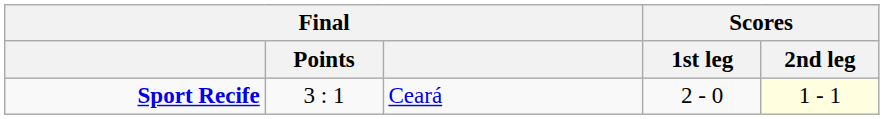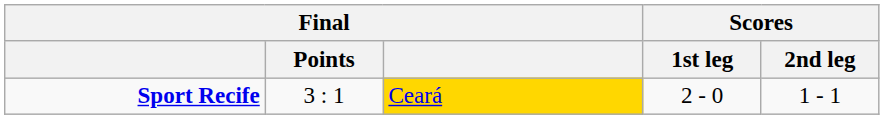(415, 95) no background -> (415, 95) gold background
(820, 95) lightyellow background -> (820, 95) no background
